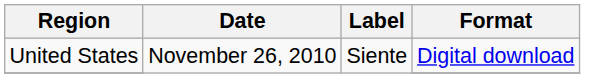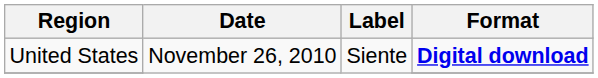(496, 55) normal -> (503, 55) bold
